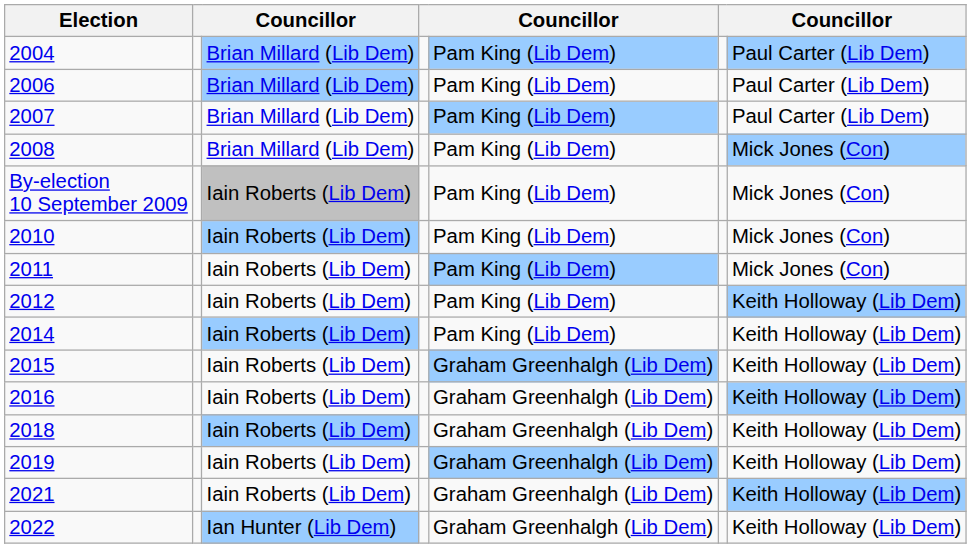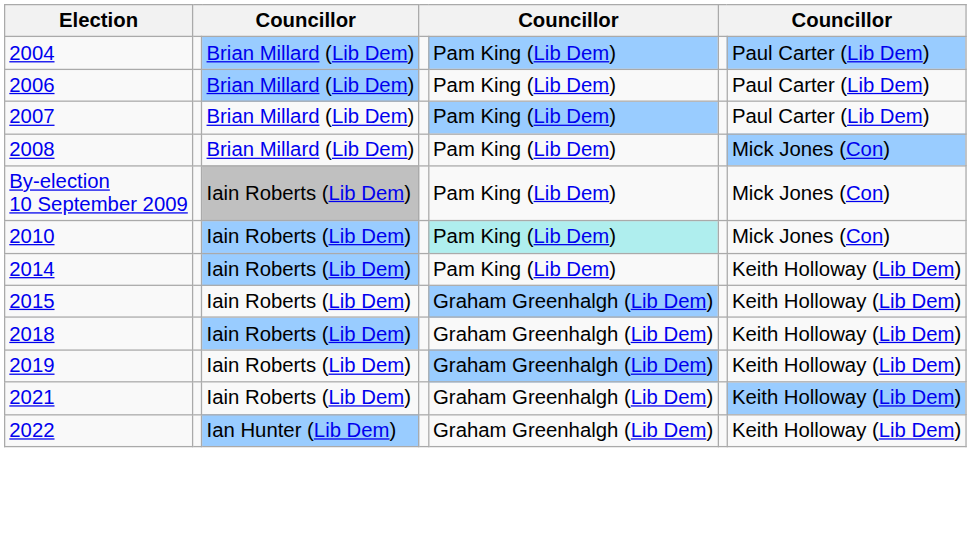(525, 236) no background -> (525, 236) paleturquoise background
- row: (31, 269)
- row: (32, 301)
- row: (32, 397)
